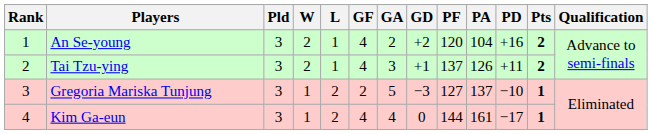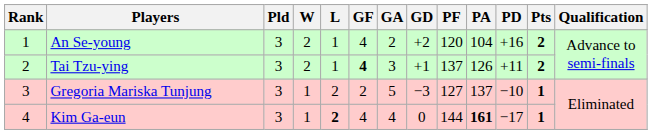(363, 67) normal -> (363, 67) bold
(335, 117) normal -> (335, 117) bold
(481, 117) normal -> (481, 117) bold
